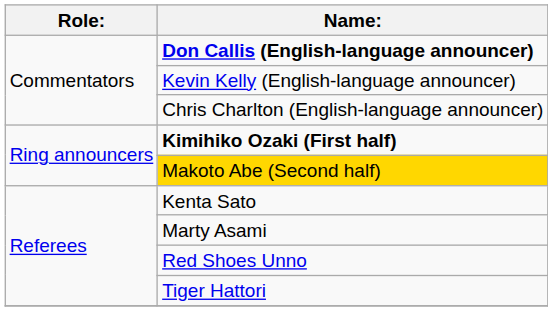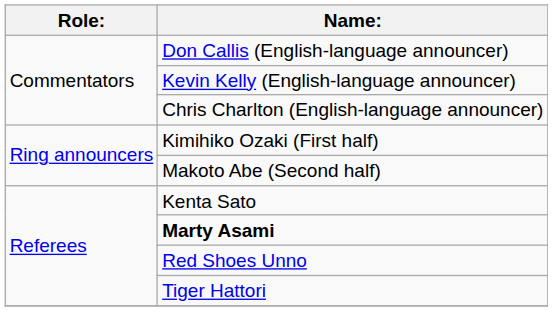(348, 50) bold -> (335, 50) normal
(279, 140) bold -> (270, 140) normal
(271, 170) gold background -> (271, 170) no background
(214, 230) normal -> (218, 230) bold
